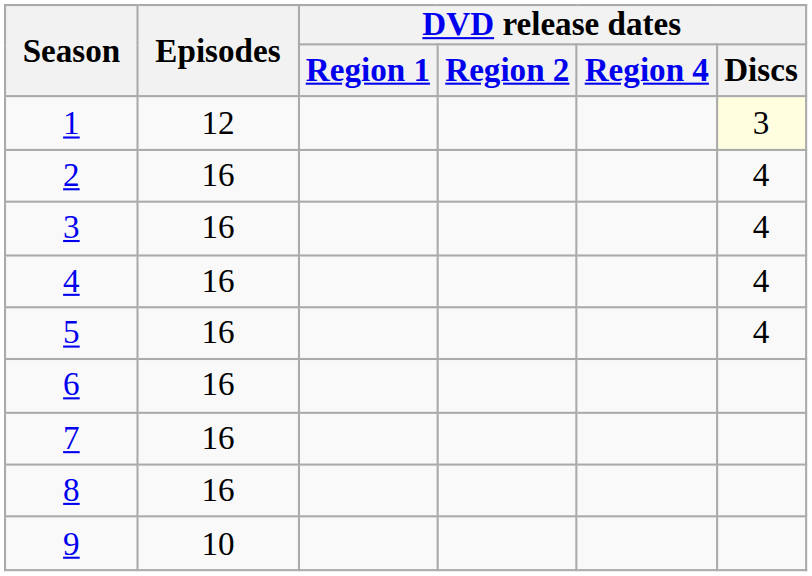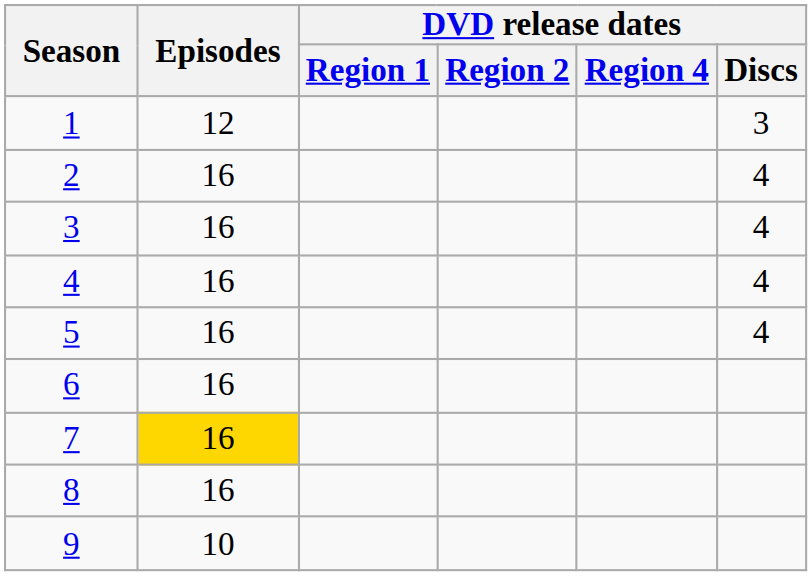(761, 122) lightyellow background -> (761, 122) no background
(218, 437) no background -> (218, 437) gold background
